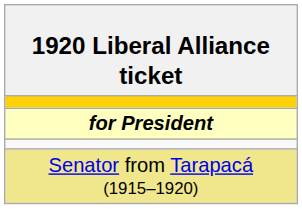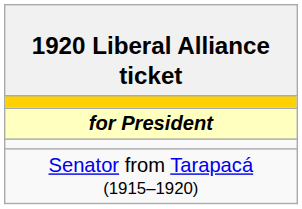(151, 176) khaki background -> (151, 176) no background
